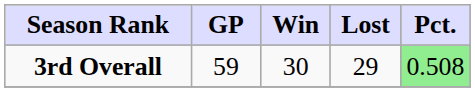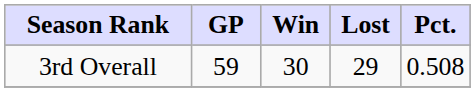(98, 65) bold -> (98, 65) normal
(435, 65) lightgreen background -> (435, 65) no background
